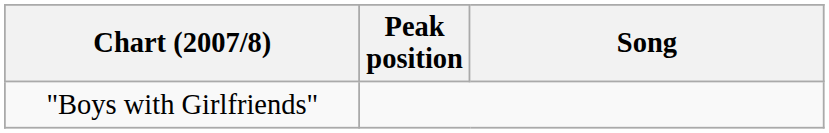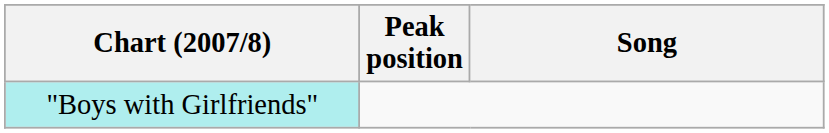(182, 104) no background -> (182, 104) paleturquoise background
